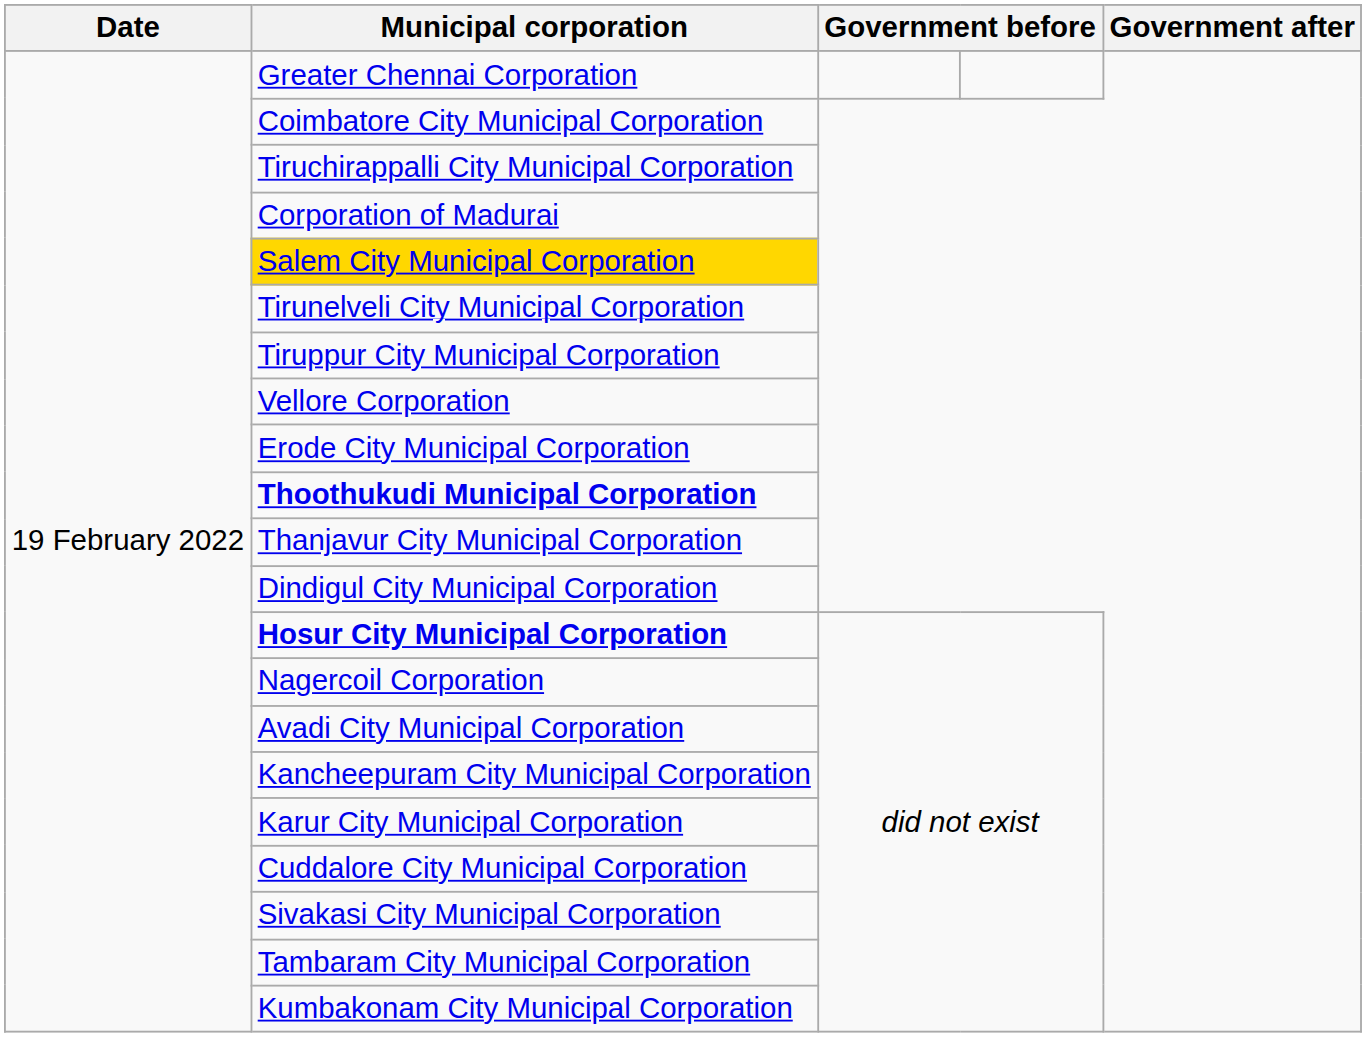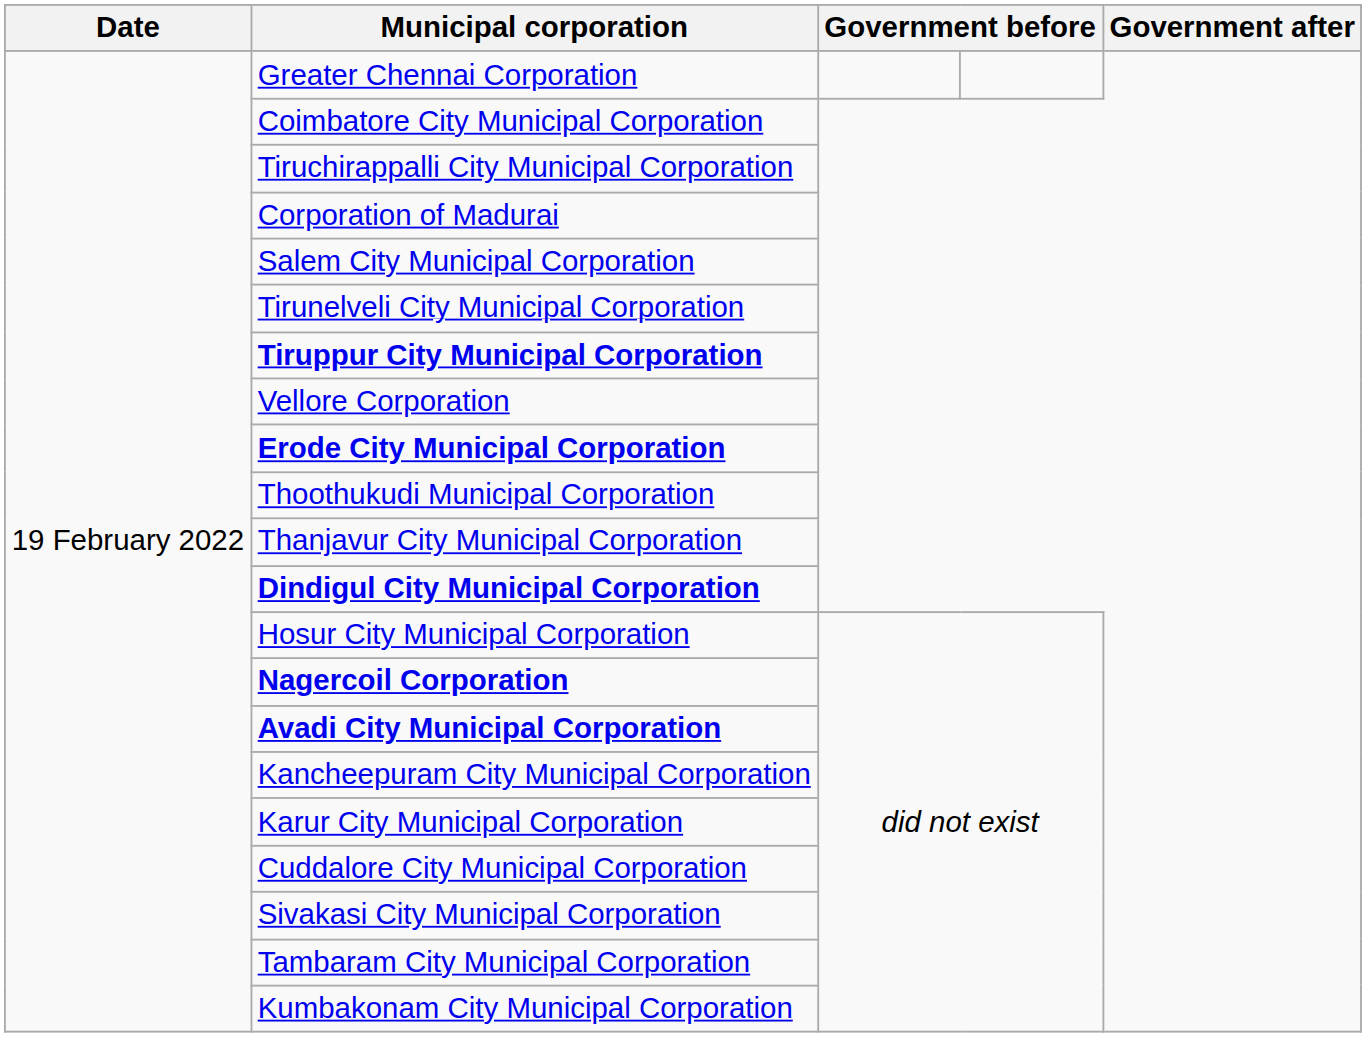(476, 261) gold background -> (476, 261) no background
(489, 354) normal -> (510, 354) bold
(474, 448) normal -> (492, 448) bold
(507, 494) bold -> (486, 494) normal
(488, 588) normal -> (509, 588) bold
(492, 634) bold -> (474, 634) normal
(401, 681) normal -> (413, 681) bold
(471, 728) normal -> (489, 728) bold
